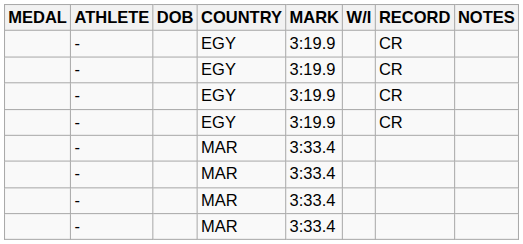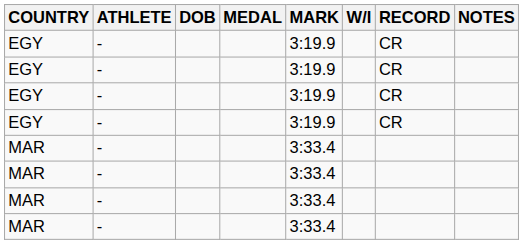columns swapped: (38, 17) <-> (242, 17)
